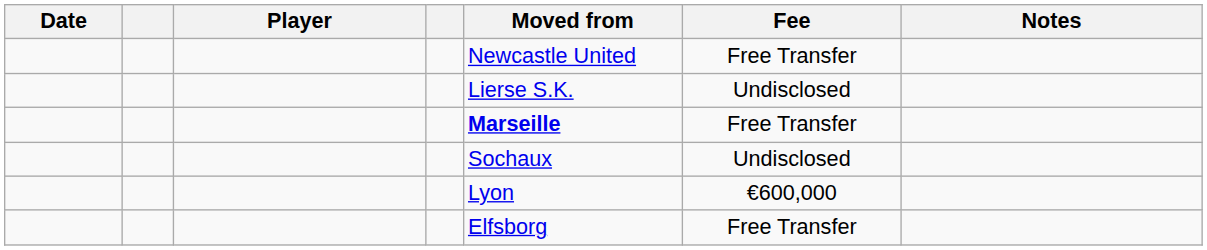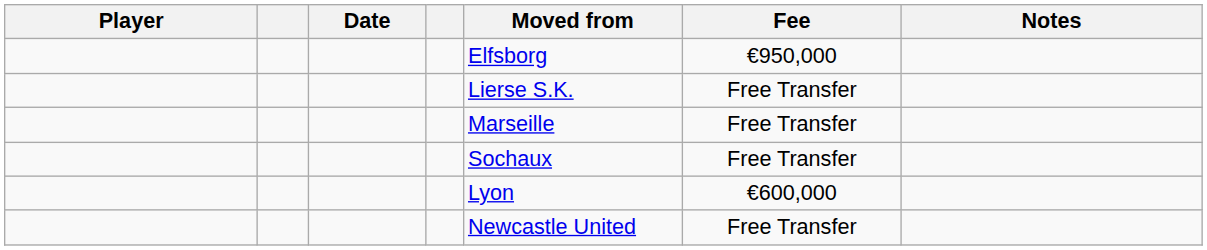columns swapped: (64, 21) <-> (300, 21)
(552, 55) Newcastle United -> (508, 55) Elfsborg
(792, 55) Free Transfer -> (792, 55) €950,000
(792, 90) Undisclosed -> (792, 90) Free Transfer
(514, 124) bold -> (511, 124) normal
(792, 158) Undisclosed -> (792, 158) Free Transfer
(508, 227) Elfsborg -> (552, 227) Newcastle United
